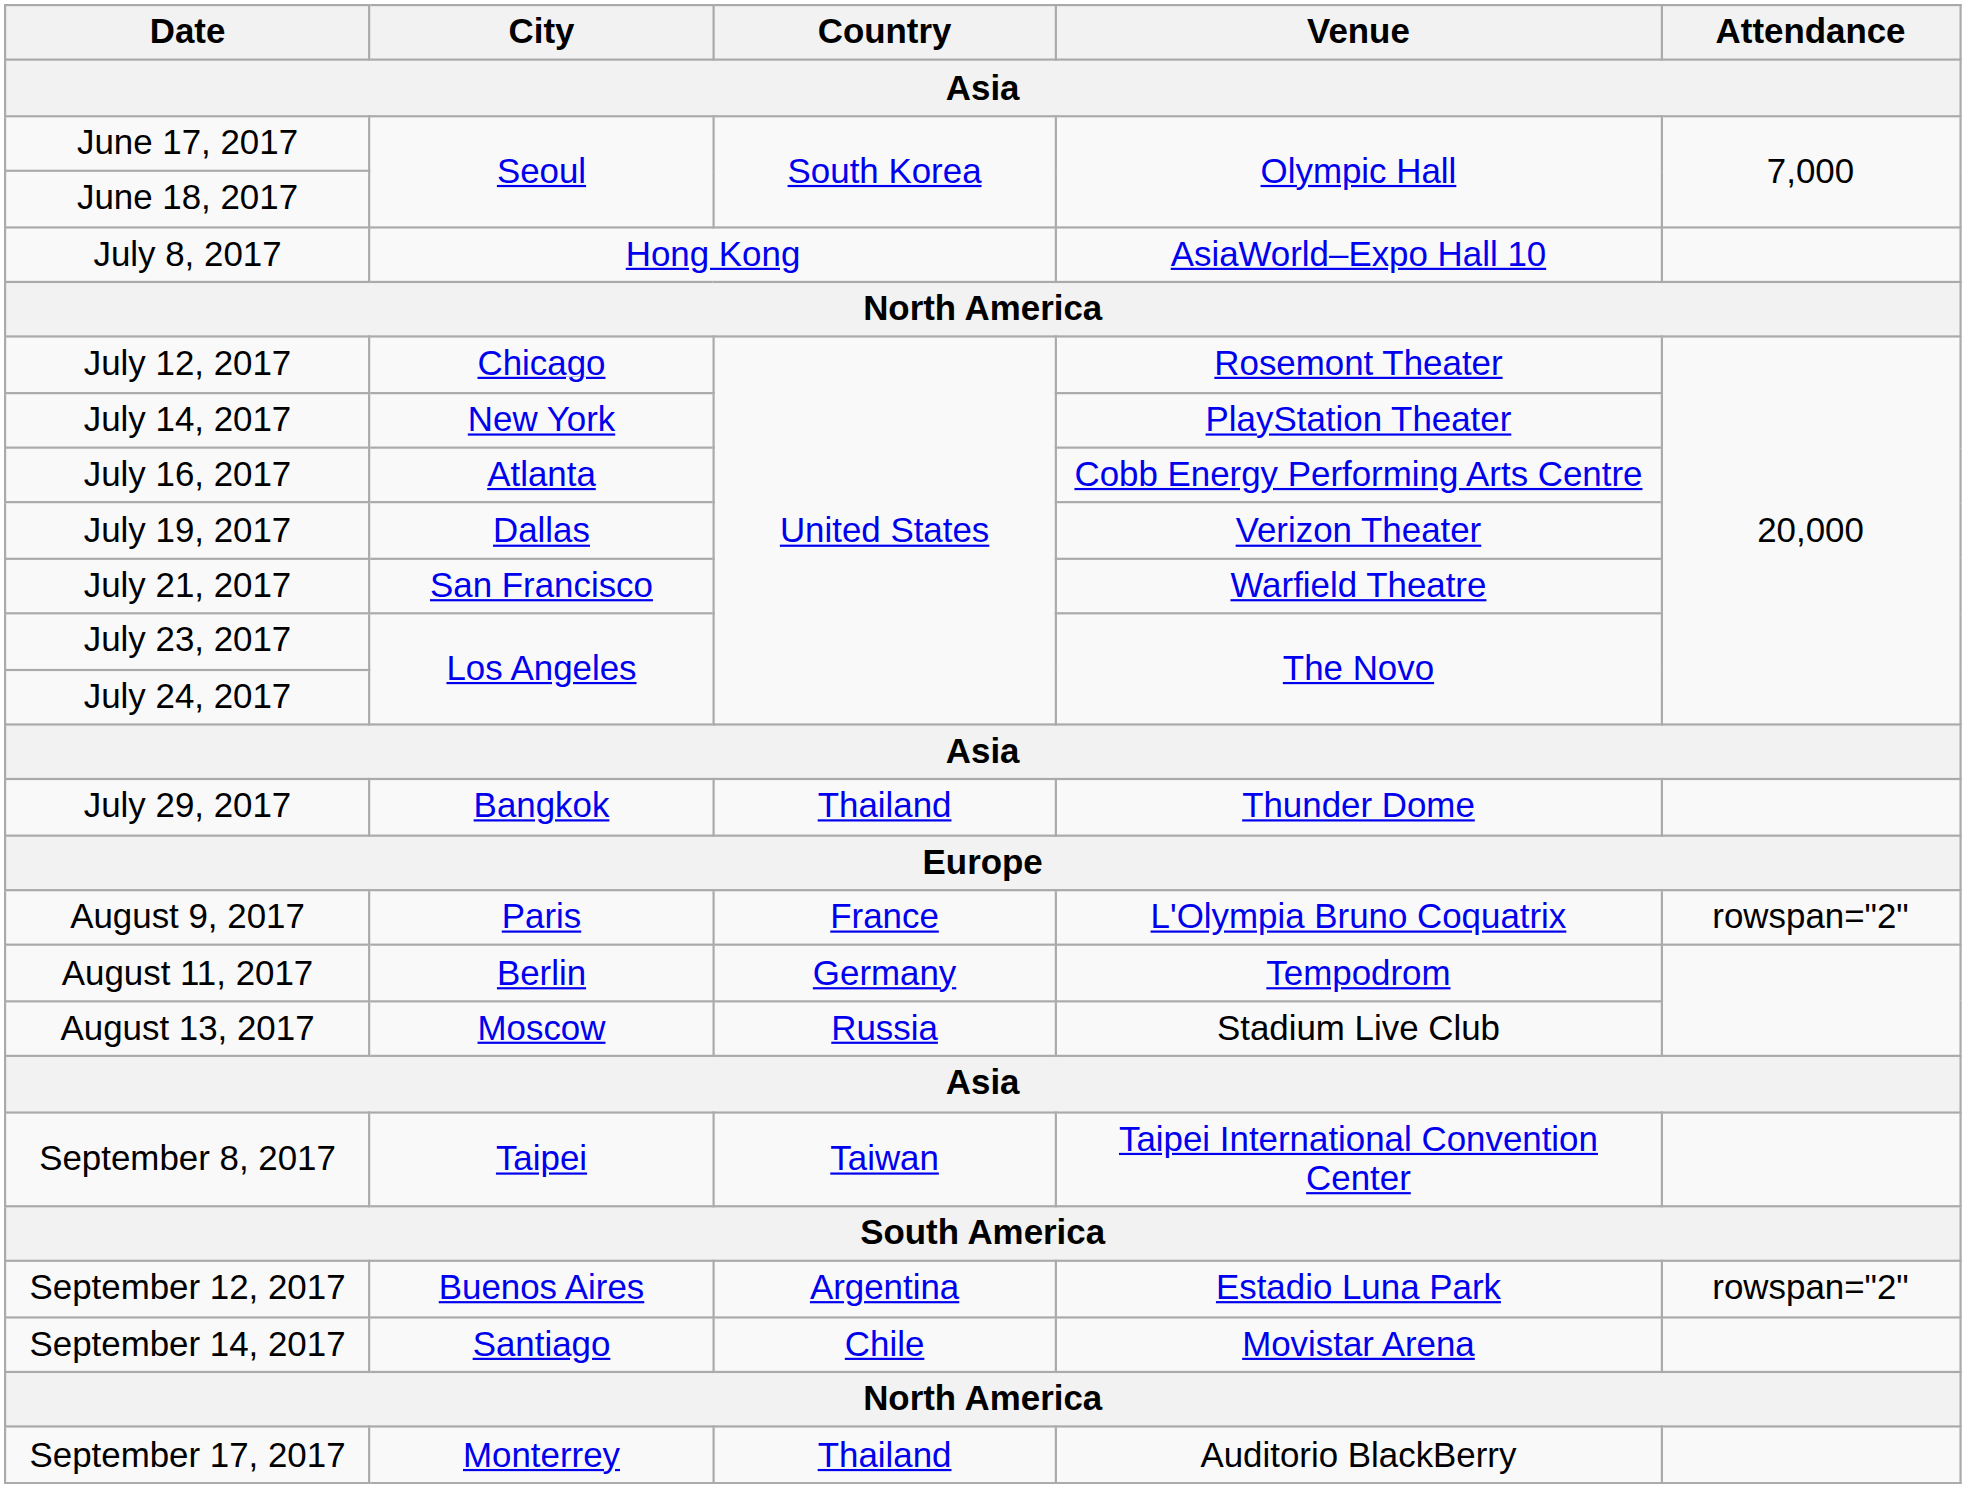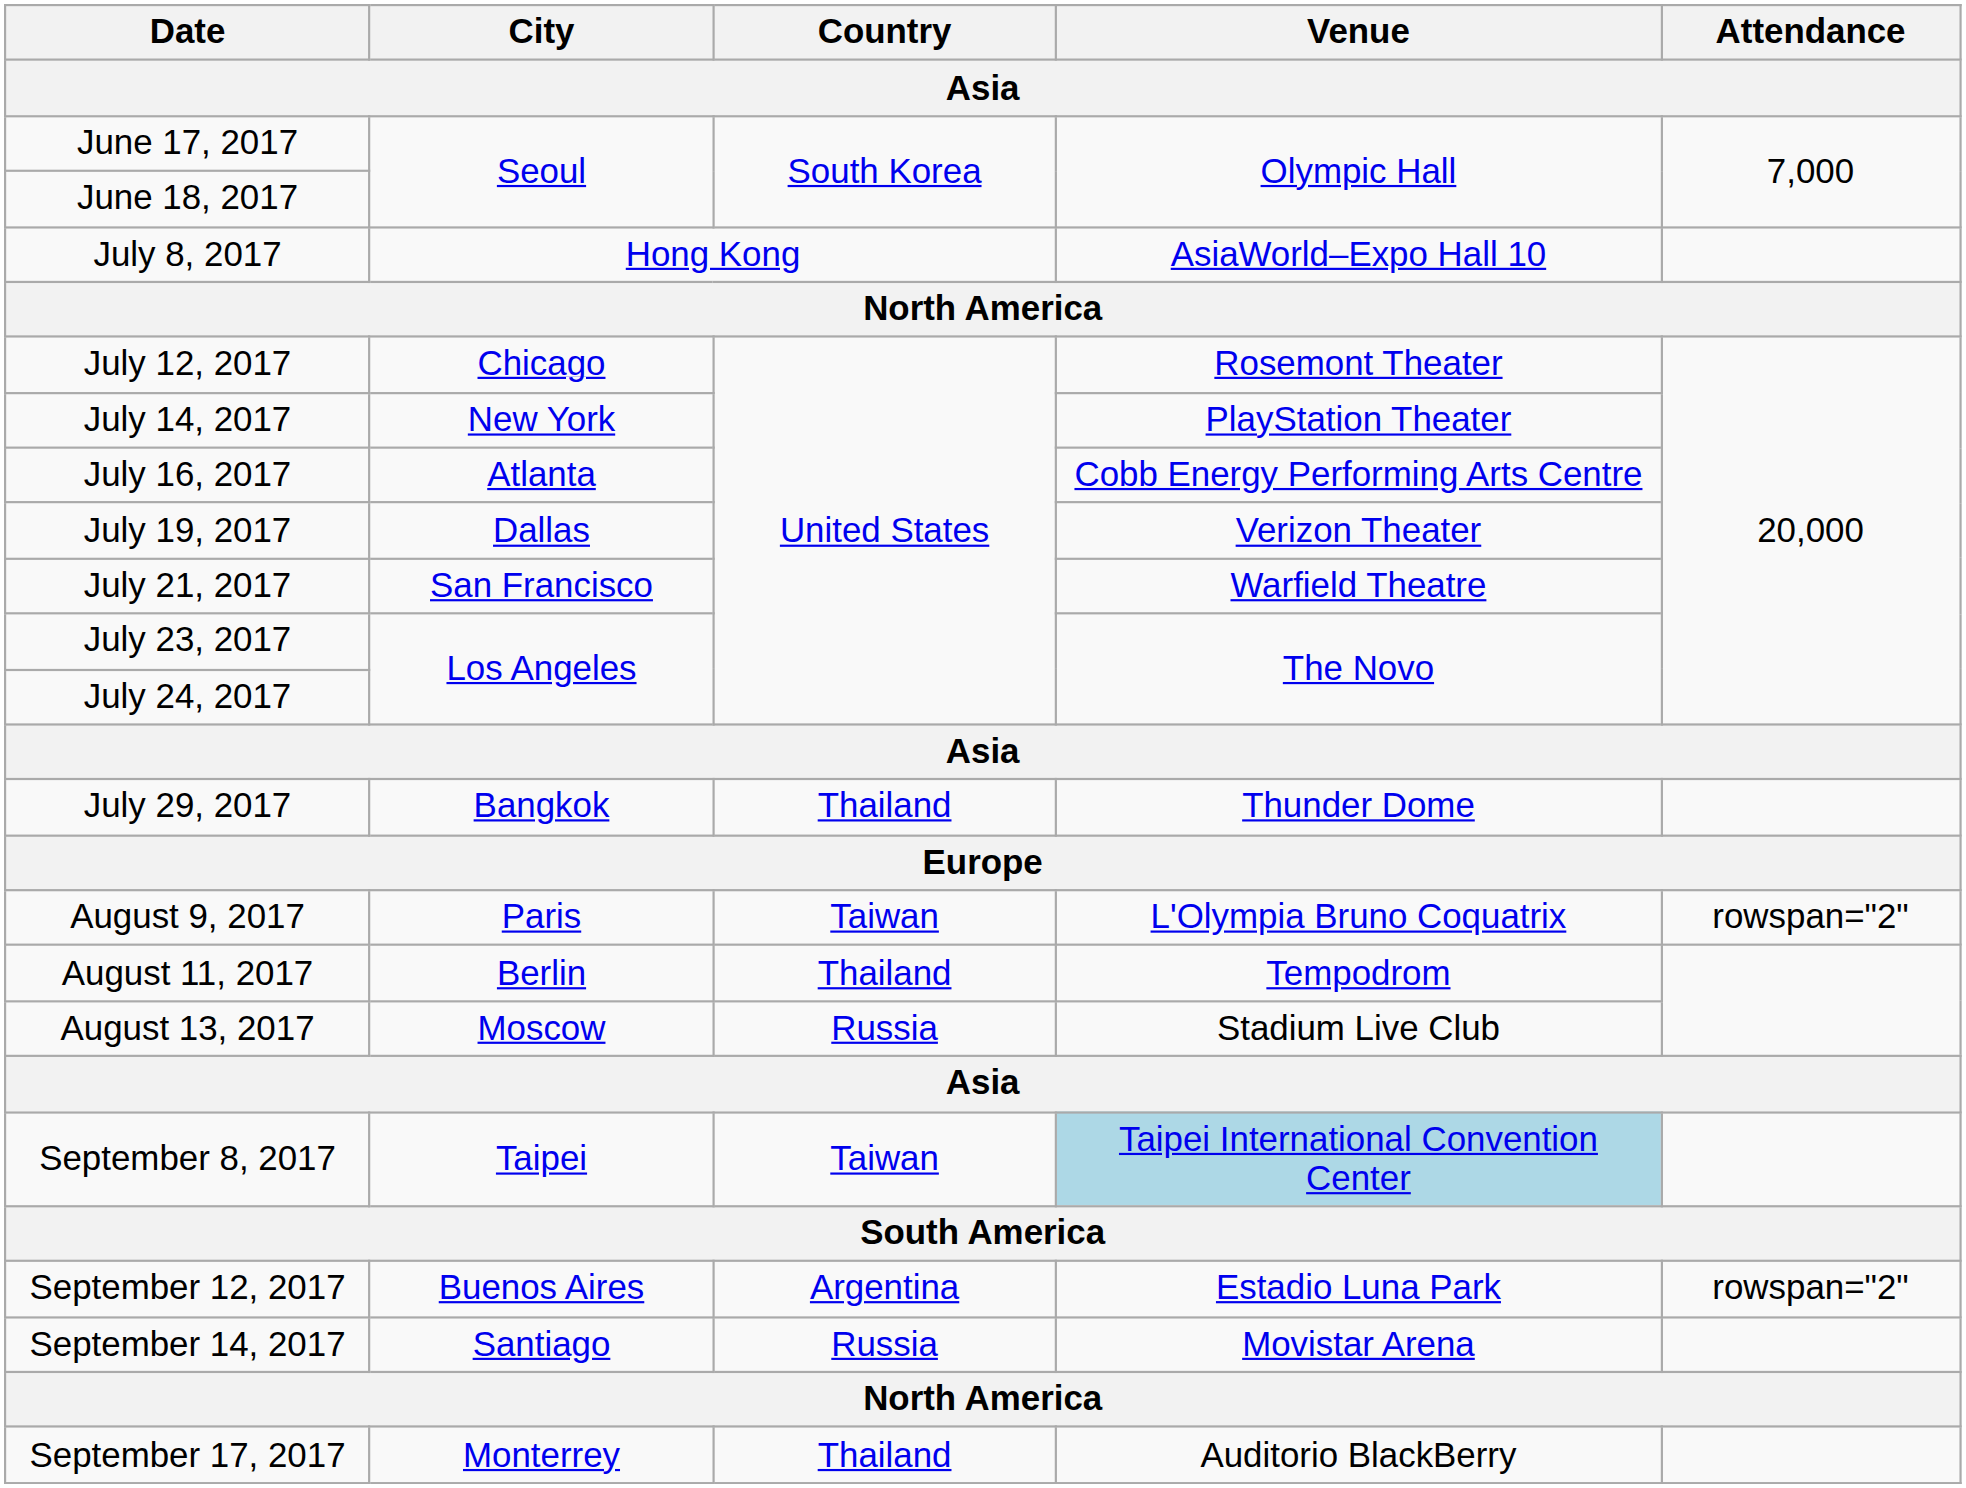(885, 917) France -> (885, 917) Taiwan
(885, 972) Germany -> (885, 972) Thailand
(1358, 1158) no background -> (1358, 1158) lightblue background
(885, 1343) Chile -> (885, 1343) Russia
